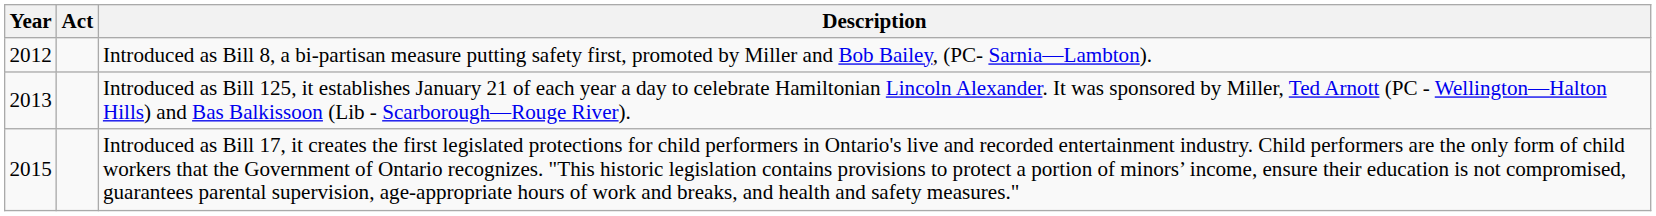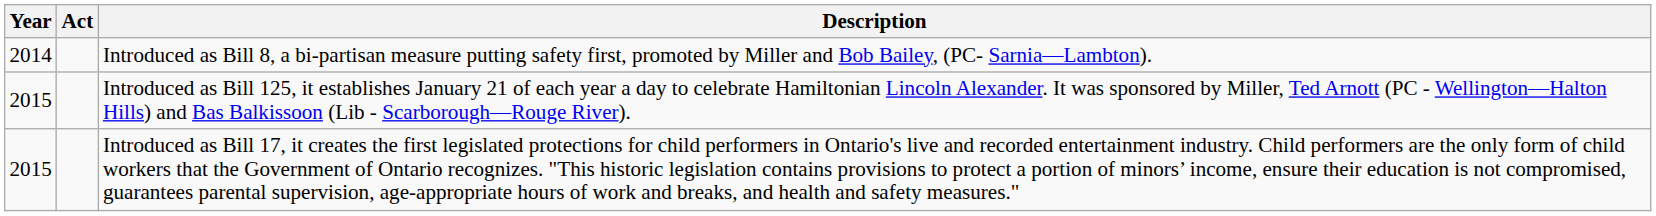(31, 54) 2012 -> (31, 54) 2014
(31, 100) 2013 -> (31, 100) 2015
